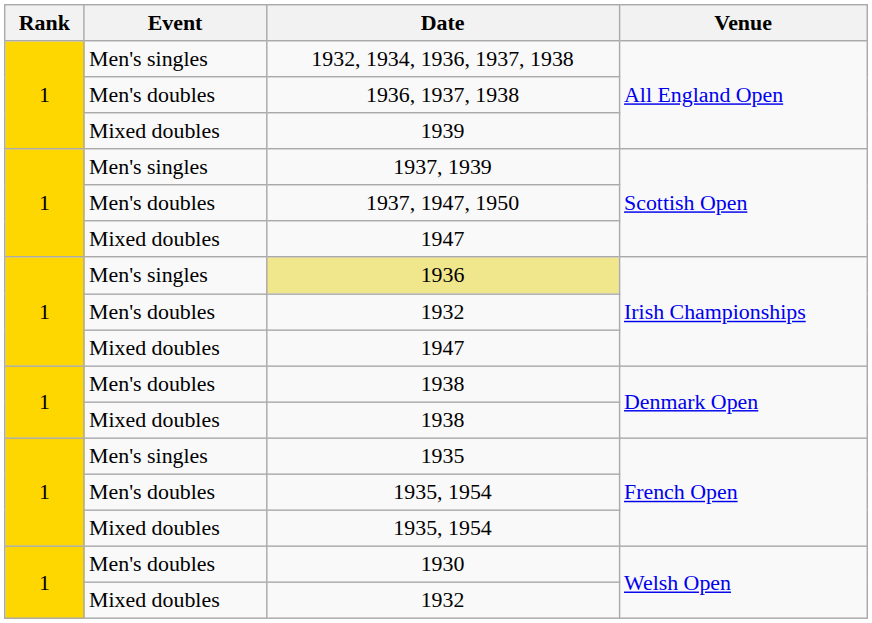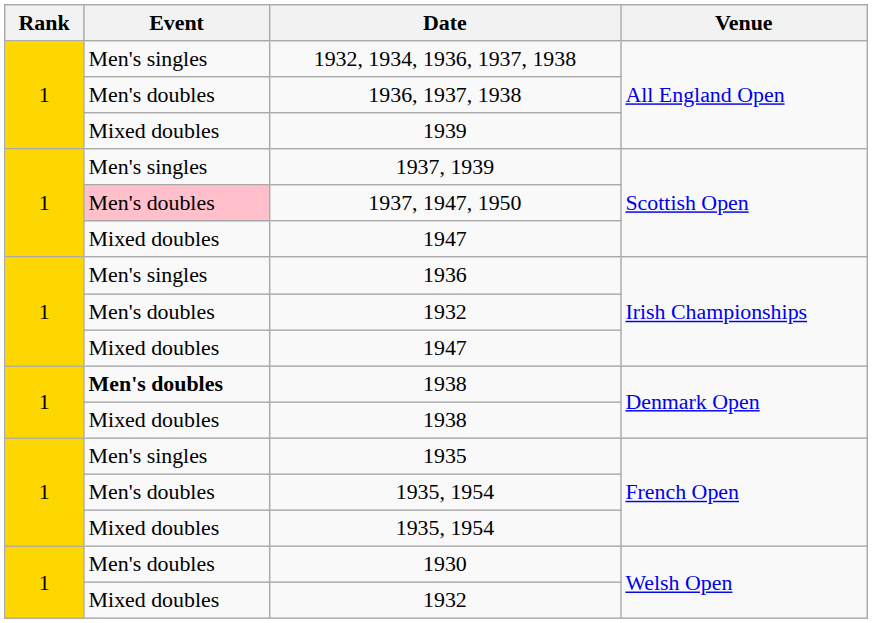(152, 203) no background -> (152, 203) pink background
(443, 275) khaki background -> (445, 275) no background
(152, 383) normal -> (156, 383) bold
